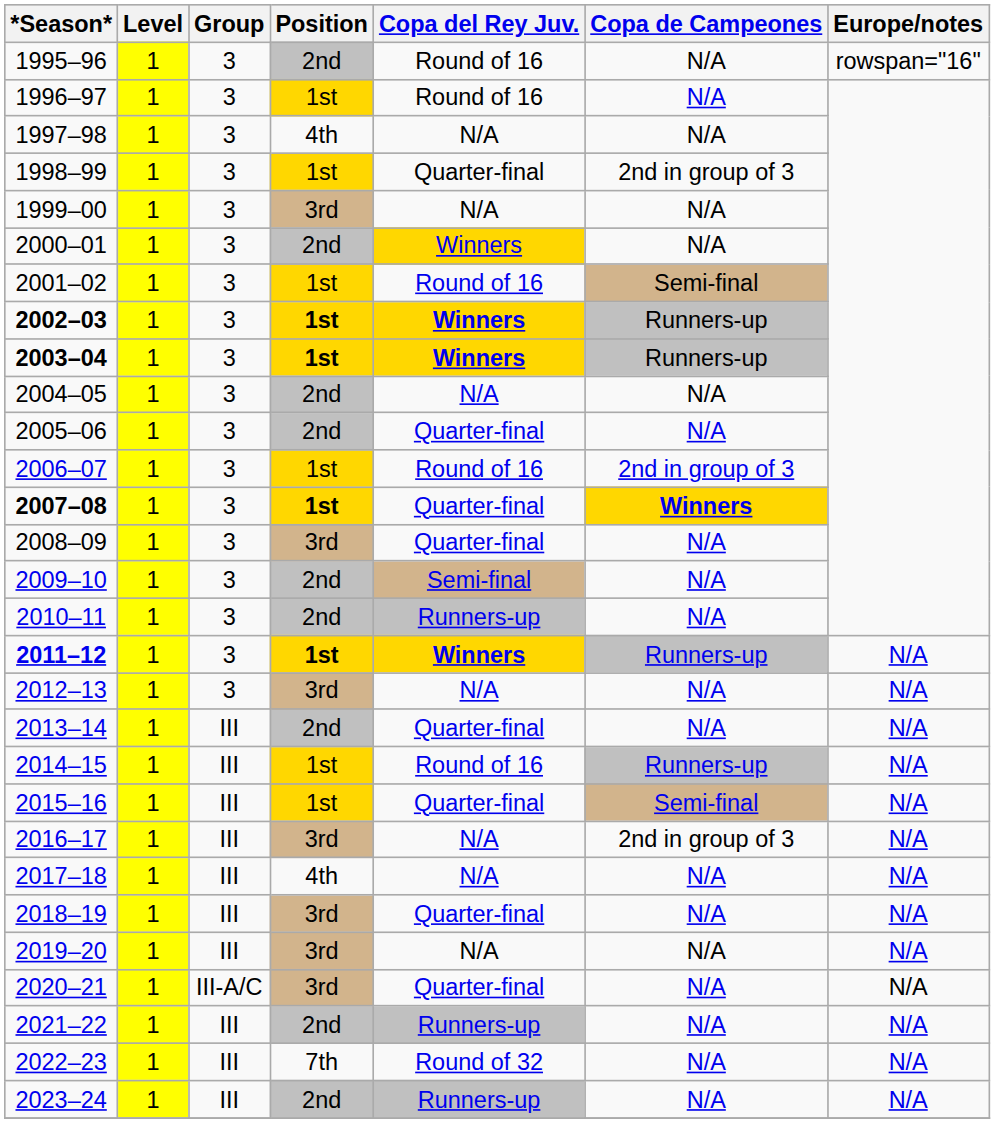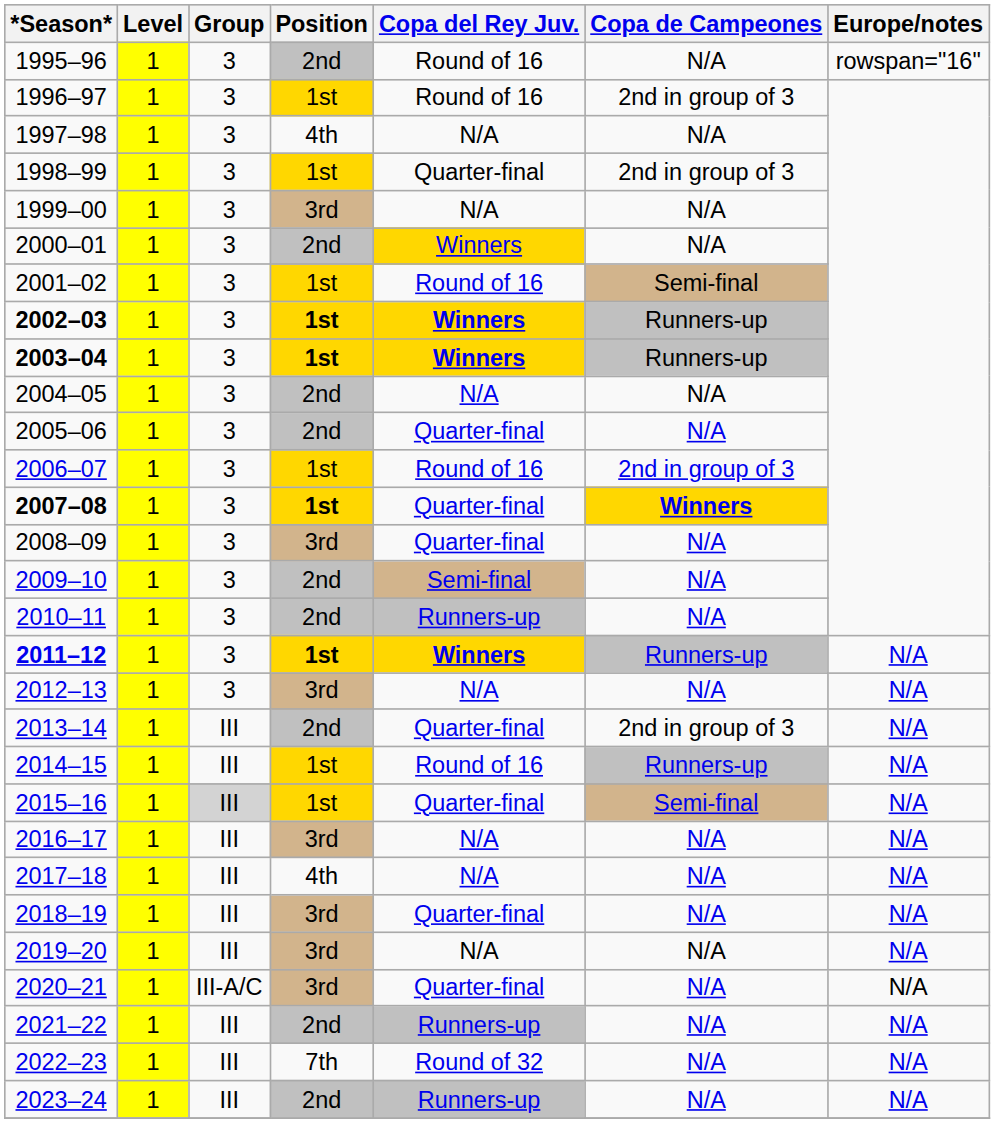(706, 98) N/A -> (706, 98) 2nd in group of 3
(706, 728) N/A -> (706, 728) 2nd in group of 3
(229, 802) no background -> (229, 802) lightgrey background
(706, 840) 2nd in group of 3 -> (706, 840) N/A
